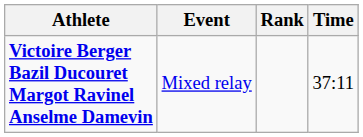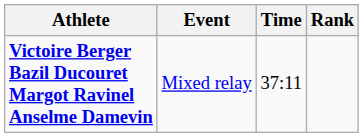columns swapped: (333, 20) <-> (282, 20)
